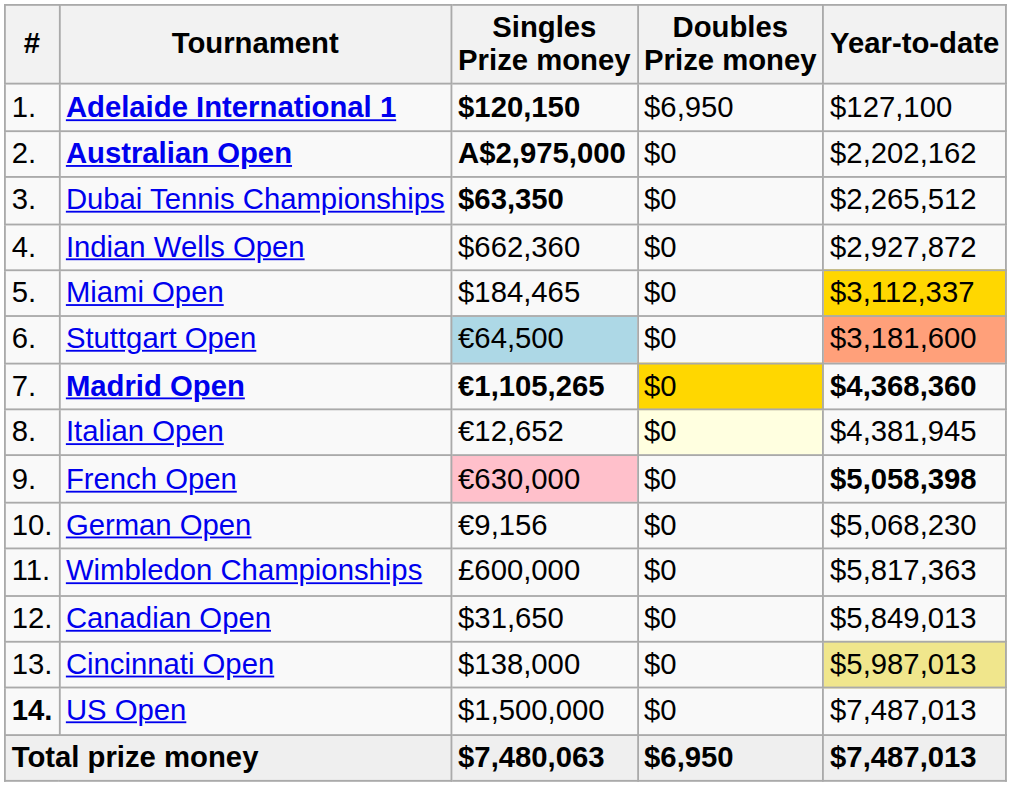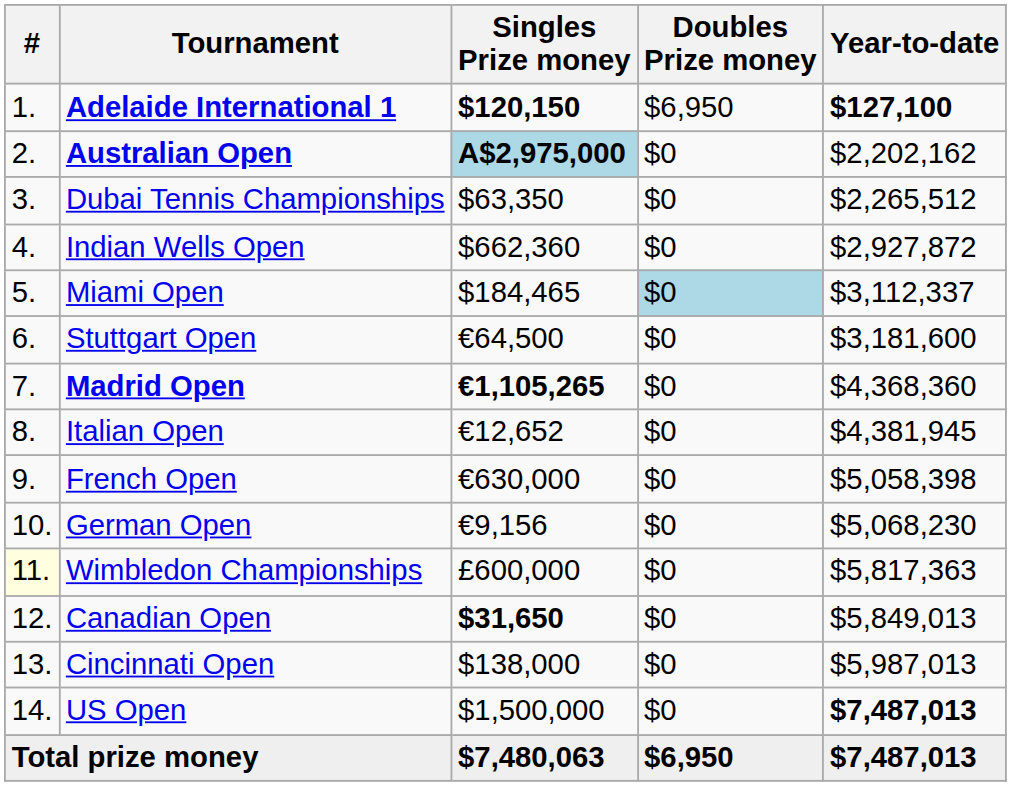(891, 107) normal -> (891, 107) bold
(542, 153) no background -> (542, 153) lightblue background
(511, 199) bold -> (511, 199) normal
(660, 292) no background -> (660, 292) lightblue background
(902, 292) gold background -> (902, 292) no background
(511, 339) lightblue background -> (511, 339) no background
(903, 339) lightsalmon background -> (903, 339) no background
(660, 385) gold background -> (660, 385) no background
(903, 385) bold -> (903, 385) normal
(660, 432) lightyellow background -> (660, 432) no background
(519, 478) pink background -> (519, 478) no background
(903, 478) bold -> (903, 478) normal
(31, 571) no background -> (31, 571) lightyellow background
(511, 617) normal -> (511, 617) bold
(903, 664) khaki background -> (903, 664) no background
(32, 710) bold -> (32, 710) normal
(903, 710) normal -> (903, 710) bold
